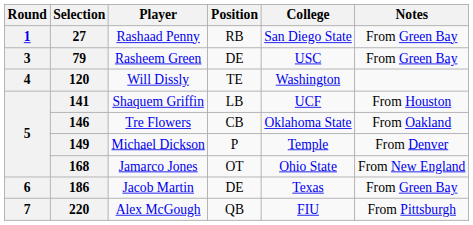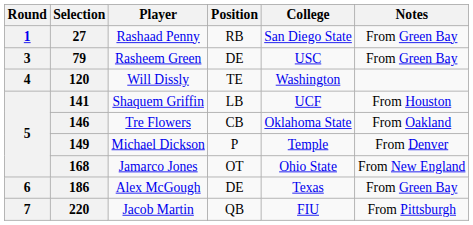(158, 187) Jacob Martin -> (158, 187) Alex McGough
(158, 209) Alex McGough -> (158, 209) Jacob Martin
